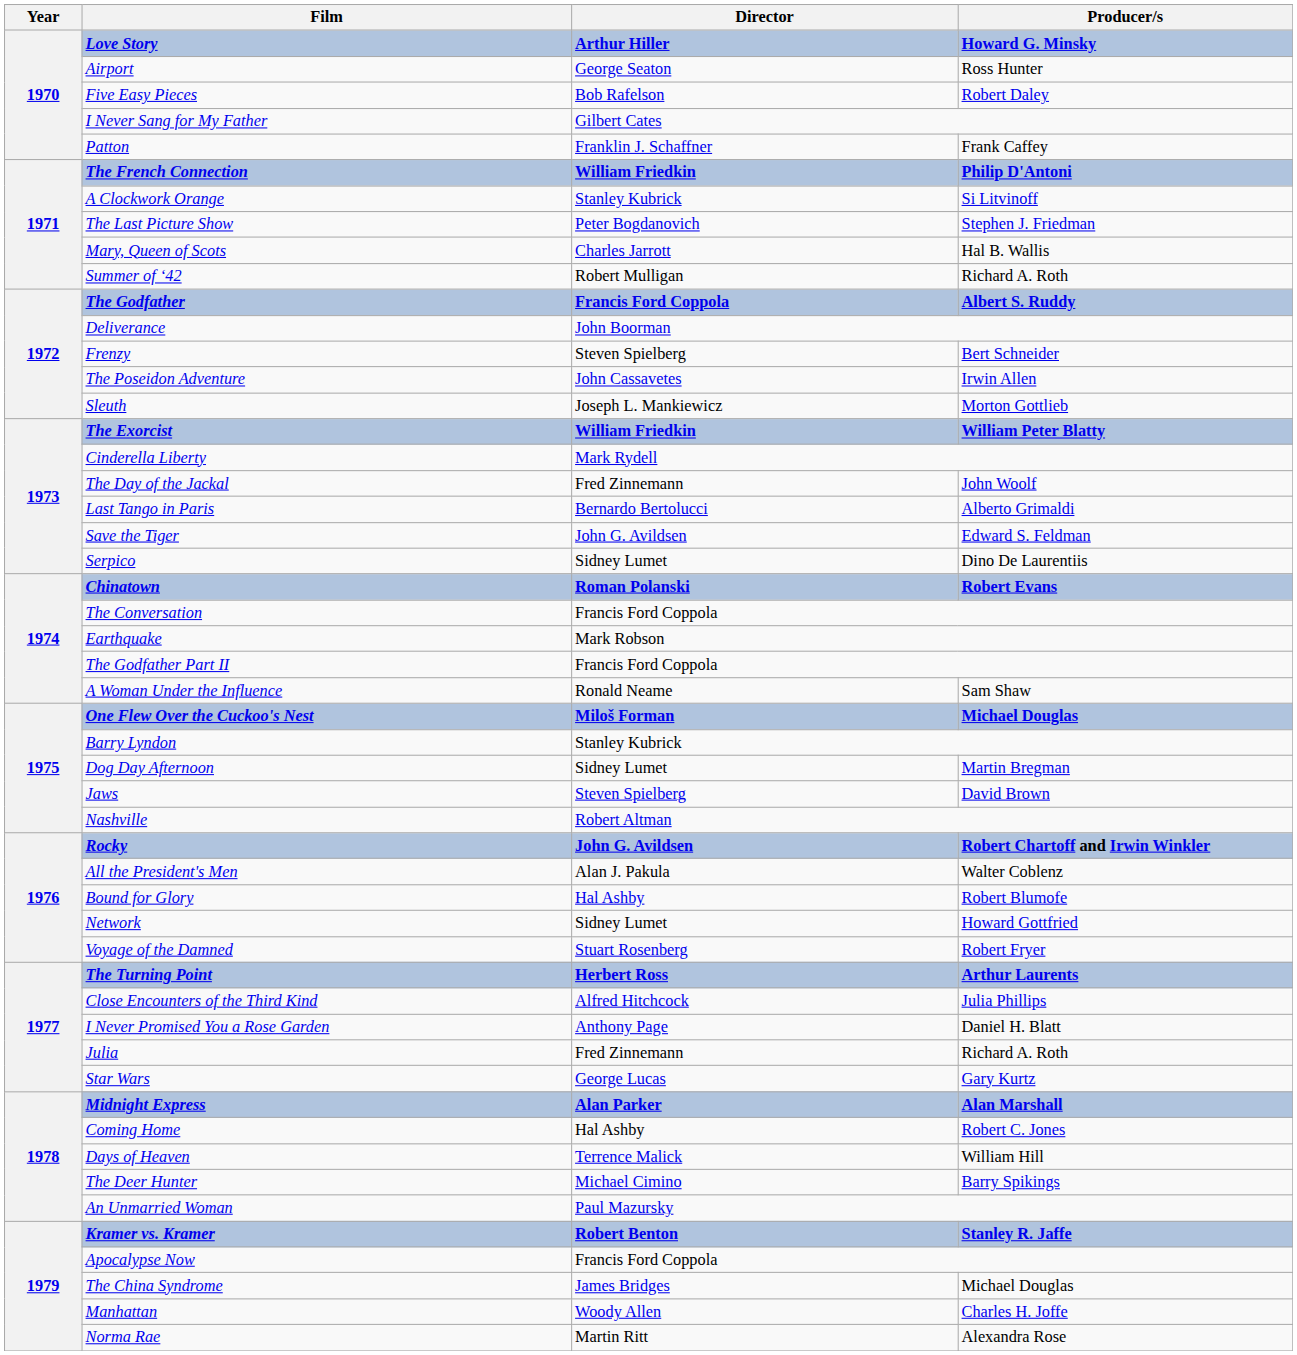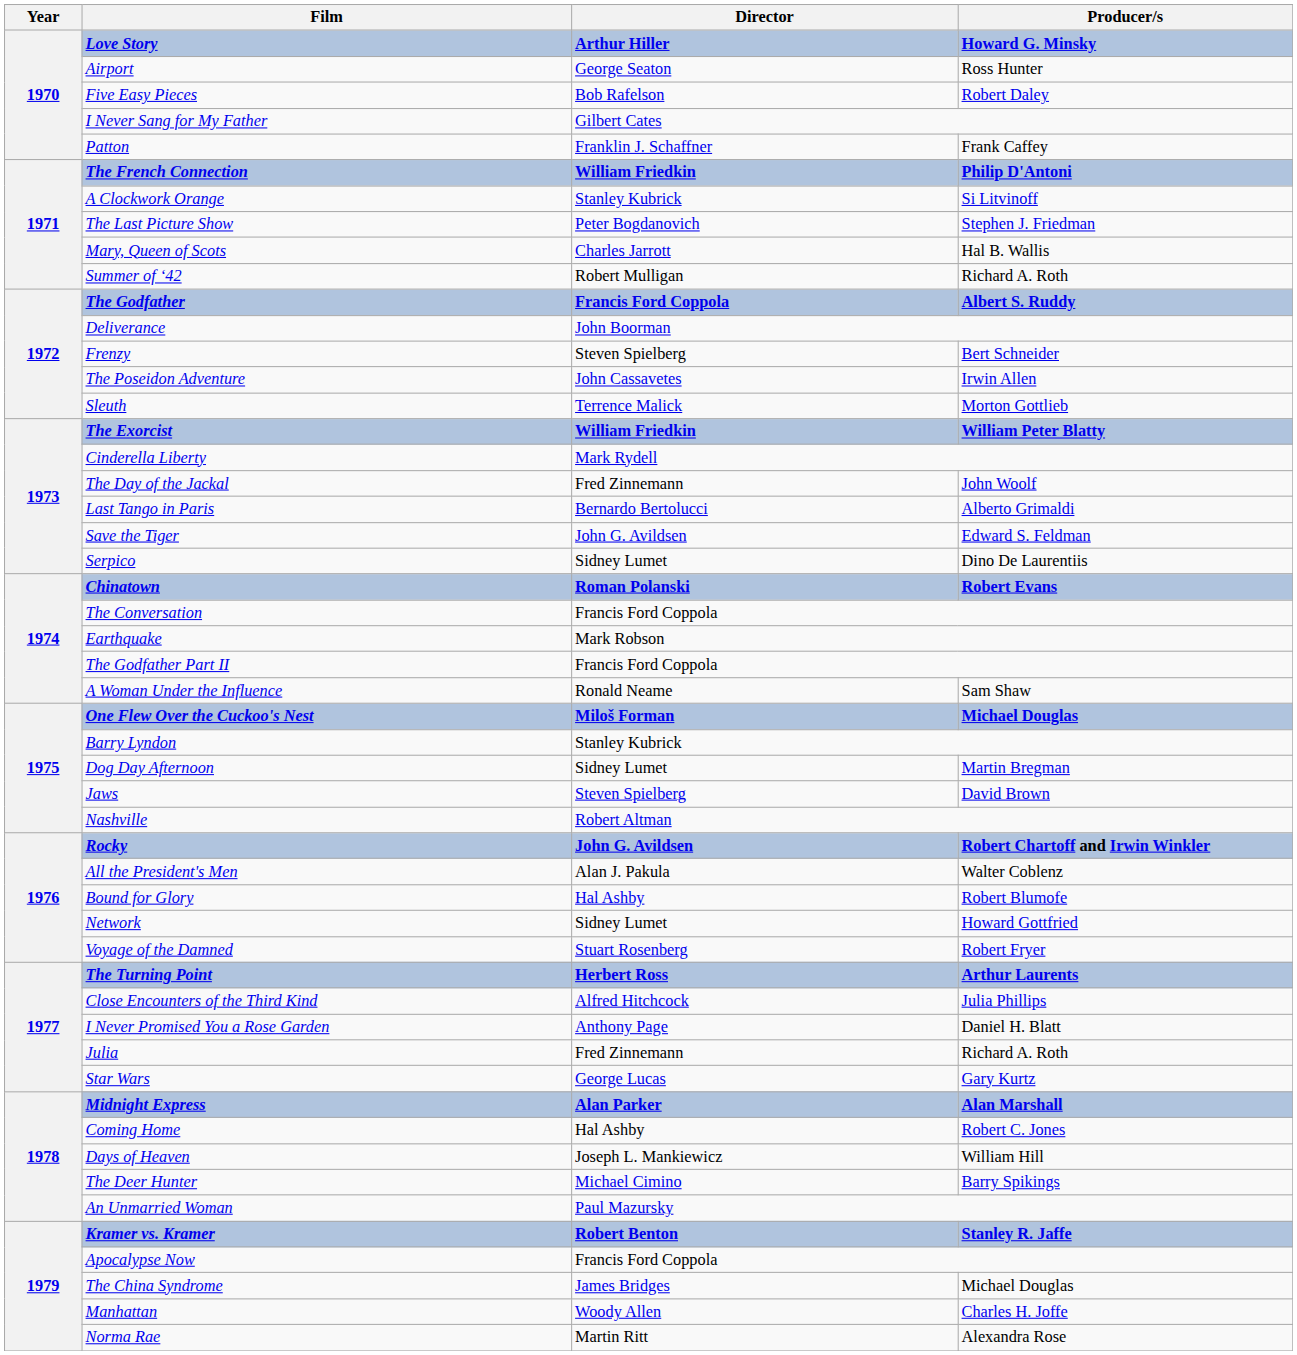(649, 405) Joseph L. Mankiewicz -> (629, 405) Terrence Malick
(629, 1156) Terrence Malick -> (649, 1156) Joseph L. Mankiewicz
